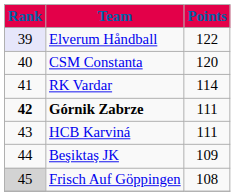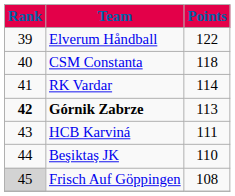(25, 39) lavender background -> (25, 39) no background
(207, 62) 120 -> (207, 62) 118
(207, 109) 111 -> (207, 109) 113
(207, 156) 109 -> (207, 156) 110
